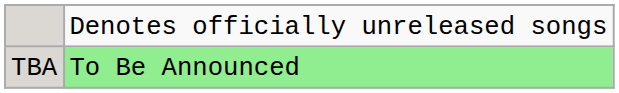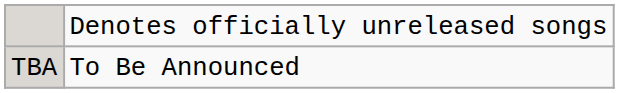(185, 68) lightgreen background -> (185, 68) no background
